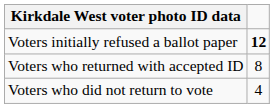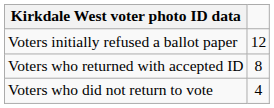(258, 41) bold -> (258, 41) normal
